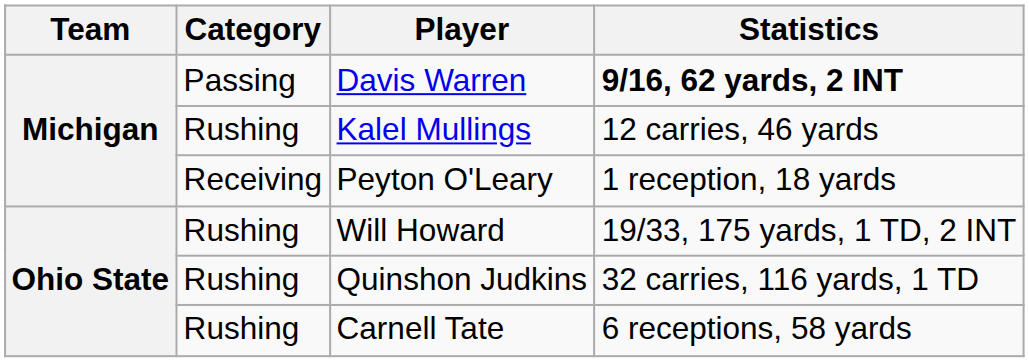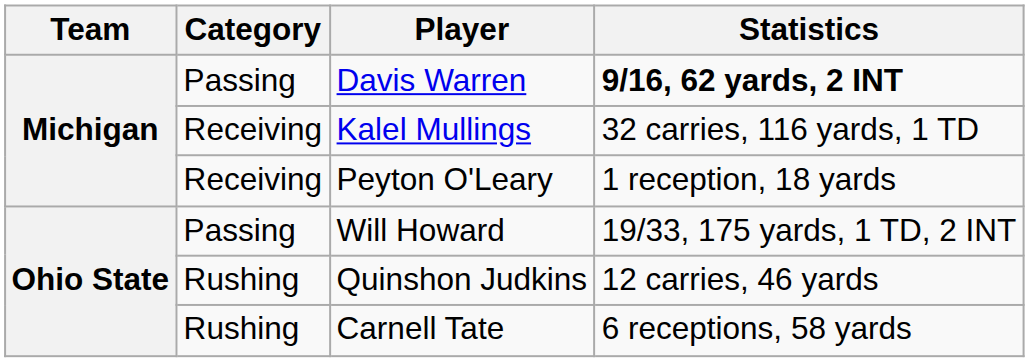(241, 129) Rushing -> (253, 129) Receiving
(740, 129) 12 carries, 46 yards -> (790, 129) 32 carries, 116 yards, 1 TD
(241, 229) Rushing -> (240, 229) Passing
(790, 279) 32 carries, 116 yards, 1 TD -> (740, 279) 12 carries, 46 yards
